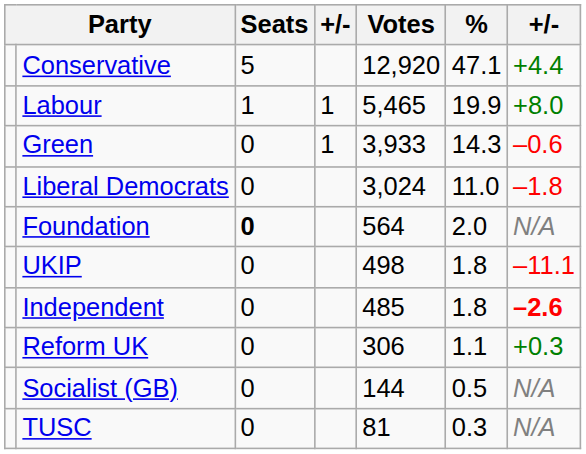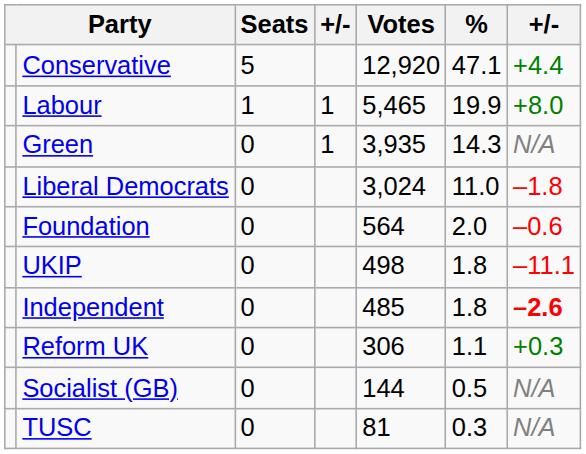(394, 145) 3,933 -> (394, 145) 3,935
(538, 145) –0.6 -> (534, 145) N/A
(248, 226) bold -> (248, 226) normal
(534, 226) N/A -> (538, 226) –0.6
